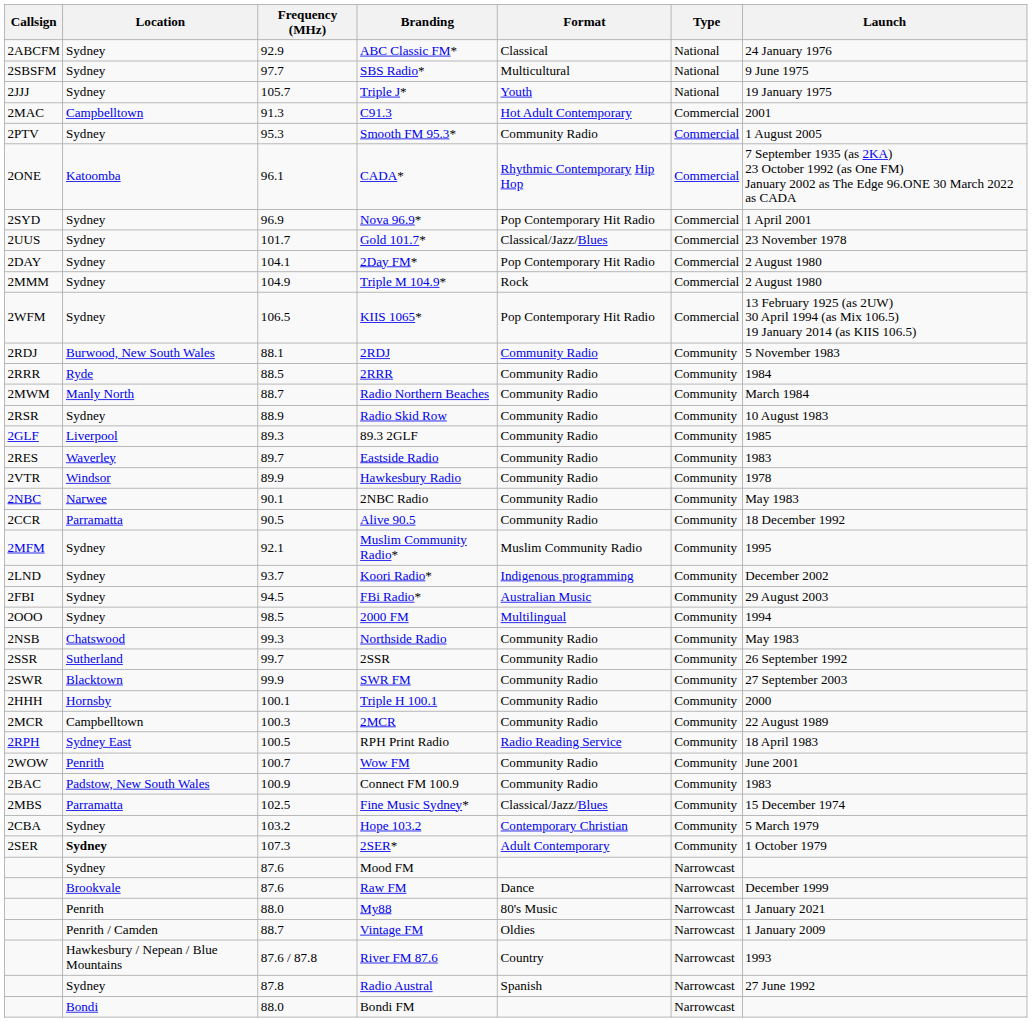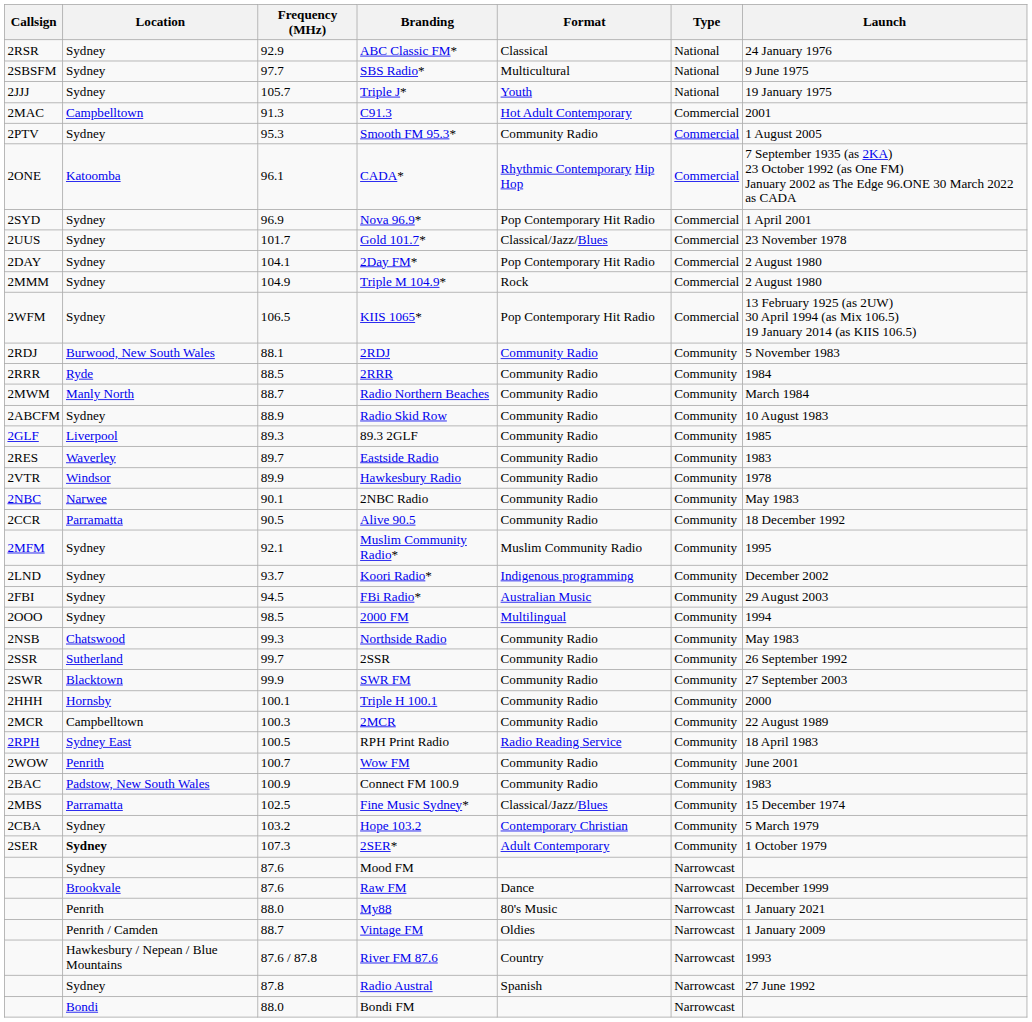(34, 50) 2ABCFM -> (23, 50) 2RSR
(23, 415) 2RSR -> (34, 415) 2ABCFM
